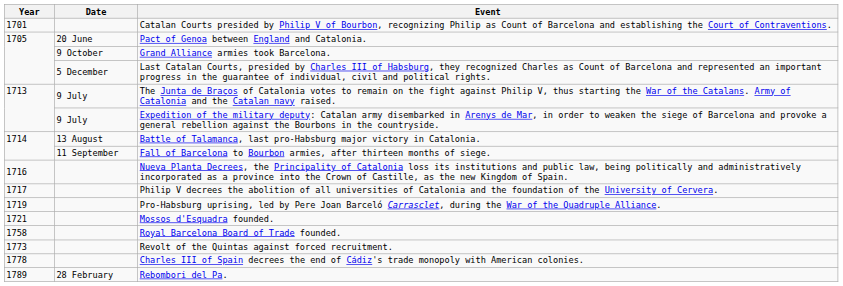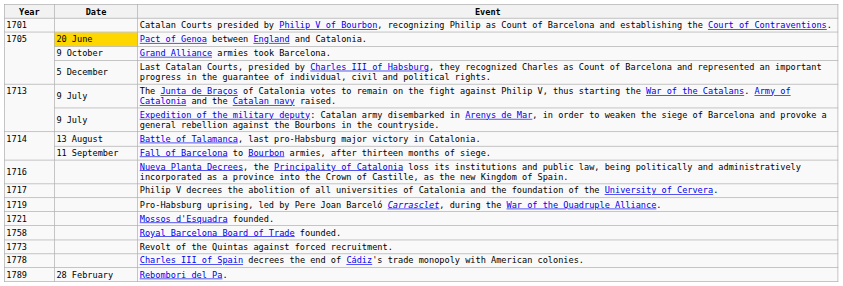(74, 39) no background -> (74, 39) gold background
